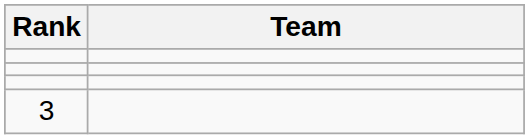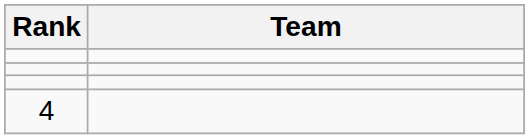(47, 110) 3 -> (47, 110) 4
